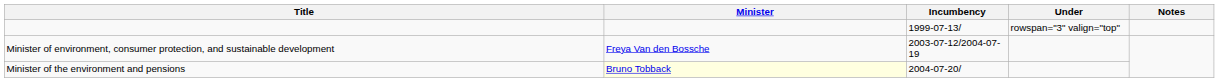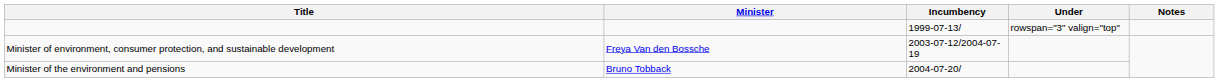(639, 69) lightyellow background -> (639, 69) no background
